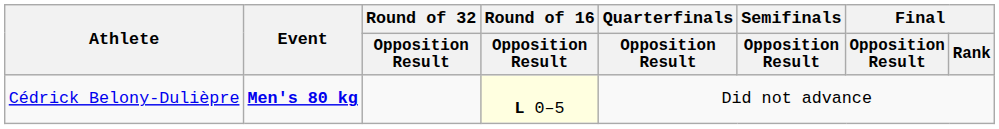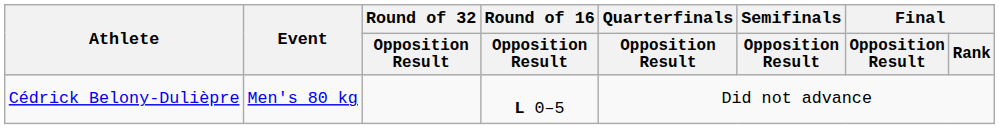(303, 99) bold -> (303, 99) normal
(540, 109) lightyellow background -> (540, 109) no background
